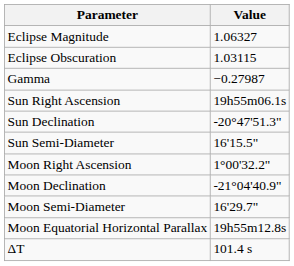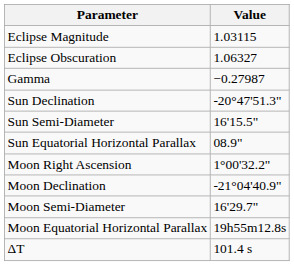(235, 36) 1.06327 -> (235, 36) 1.03115
(235, 57) 1.03115 -> (235, 57) 1.06327
- row: (64, 100)
+ row: (102, 143)
